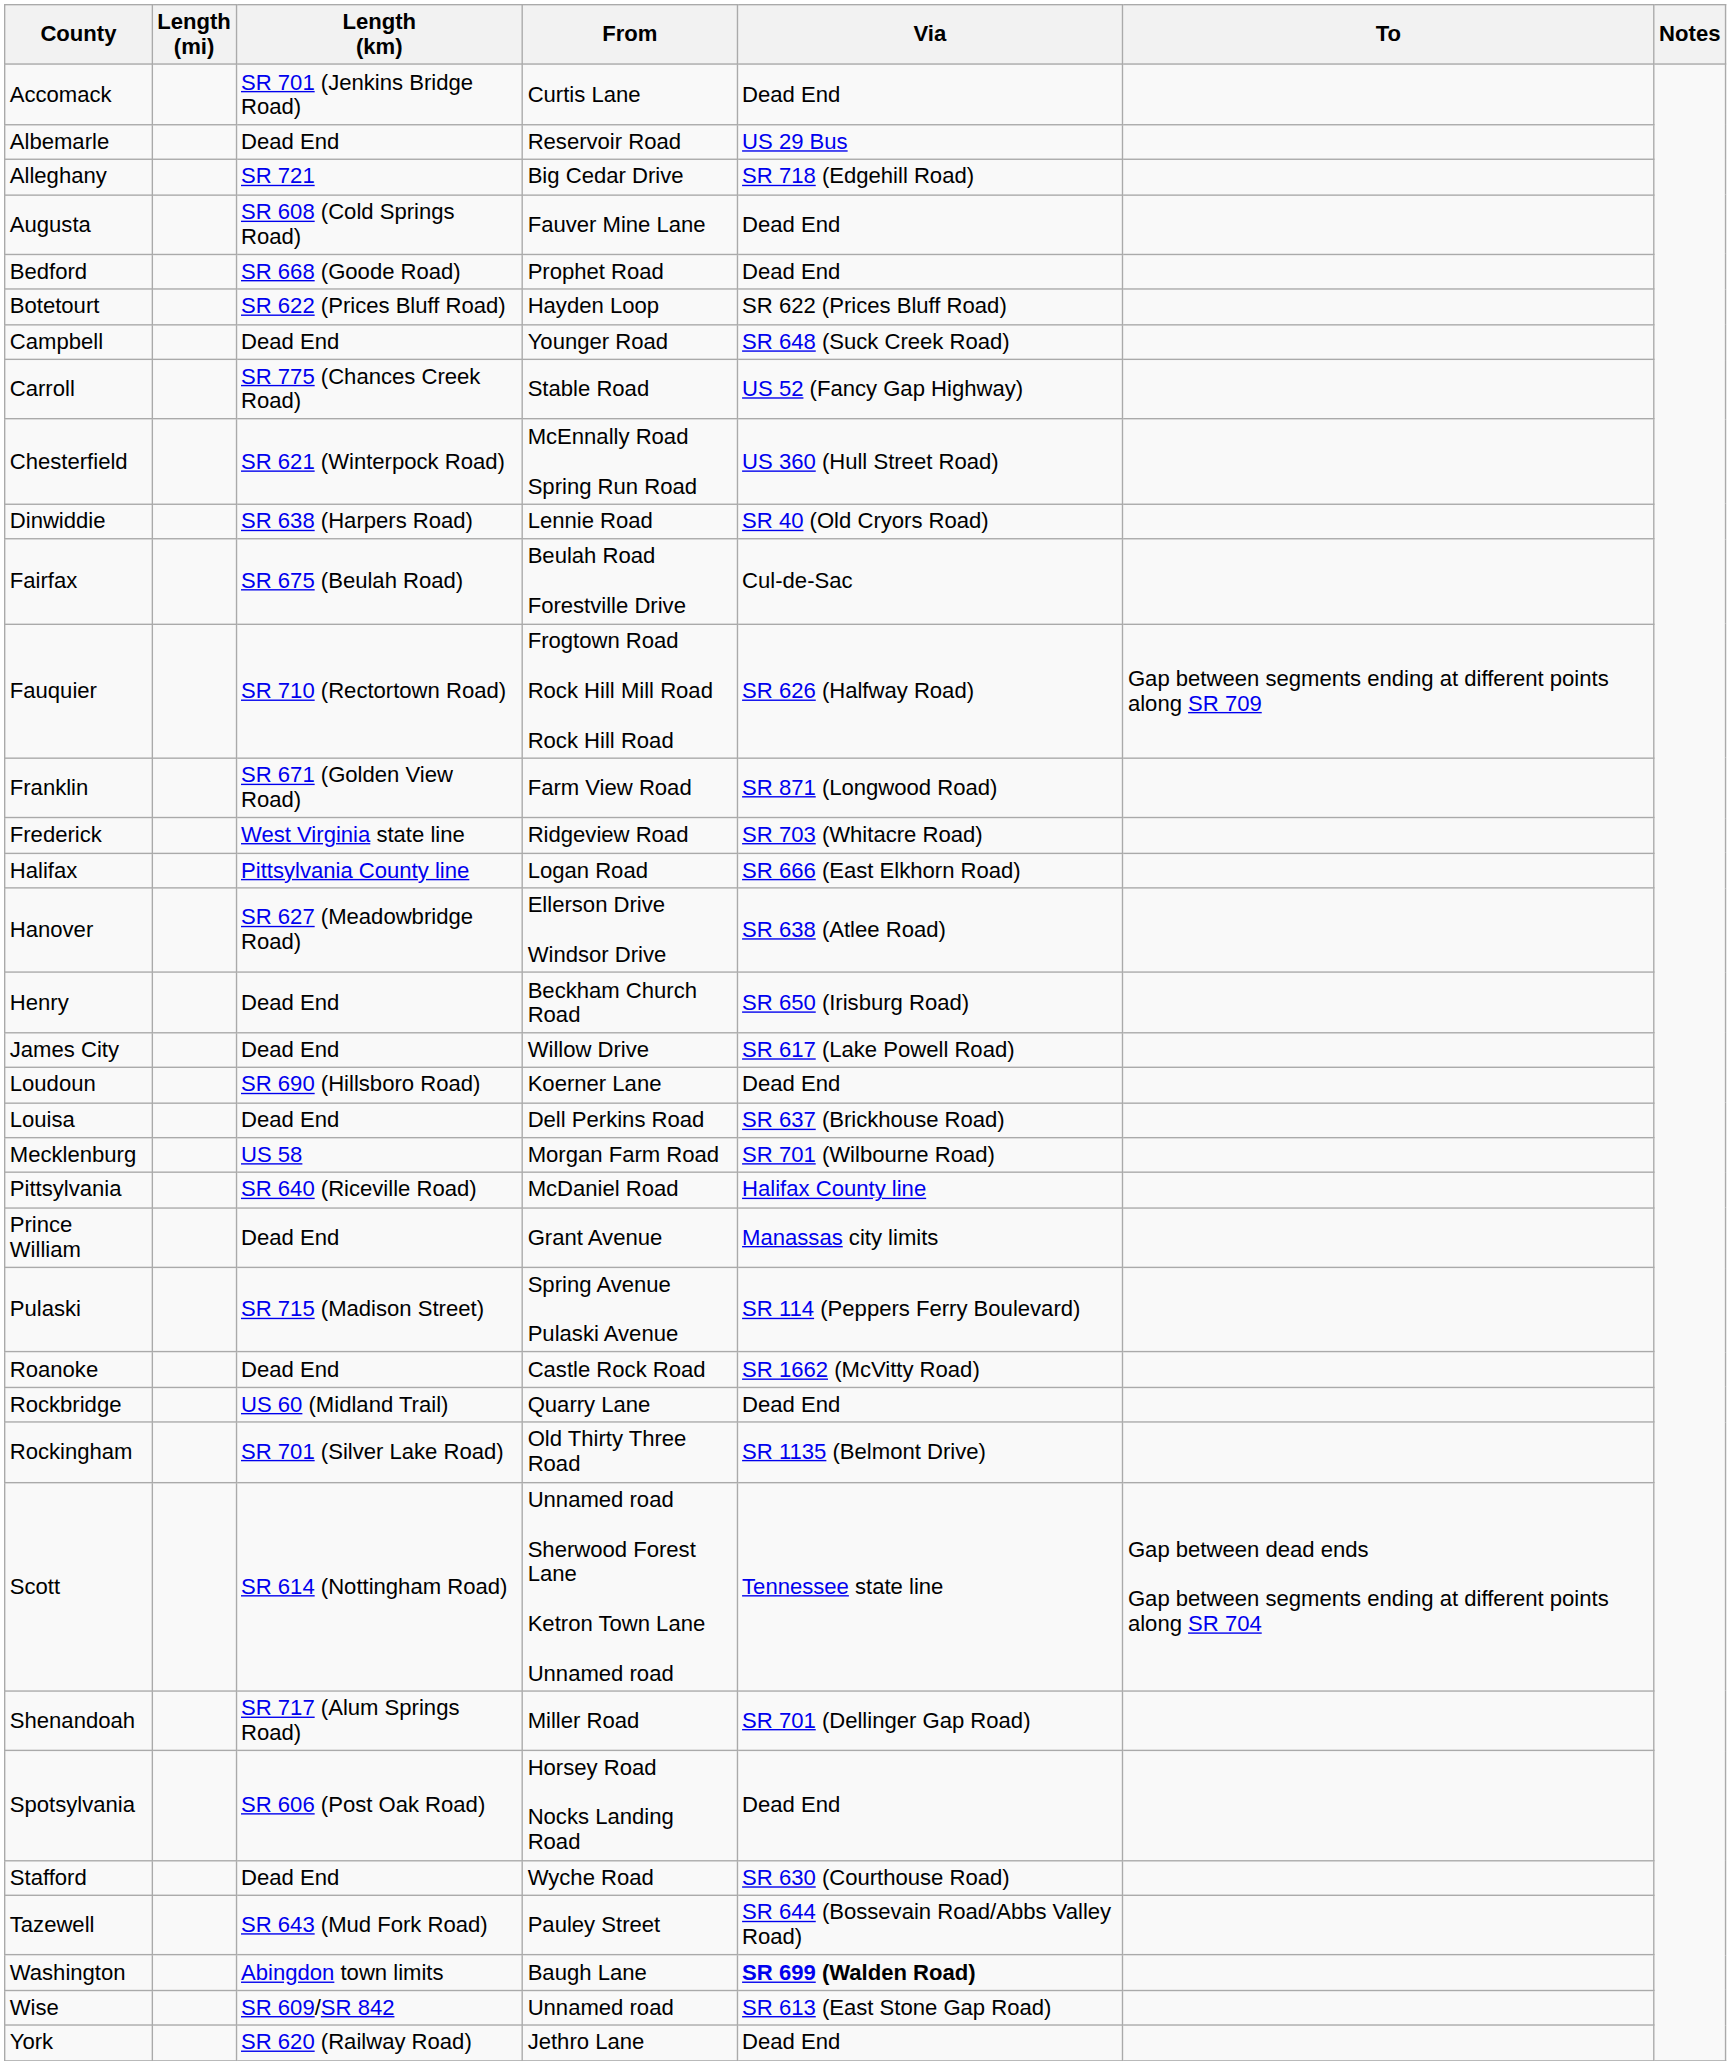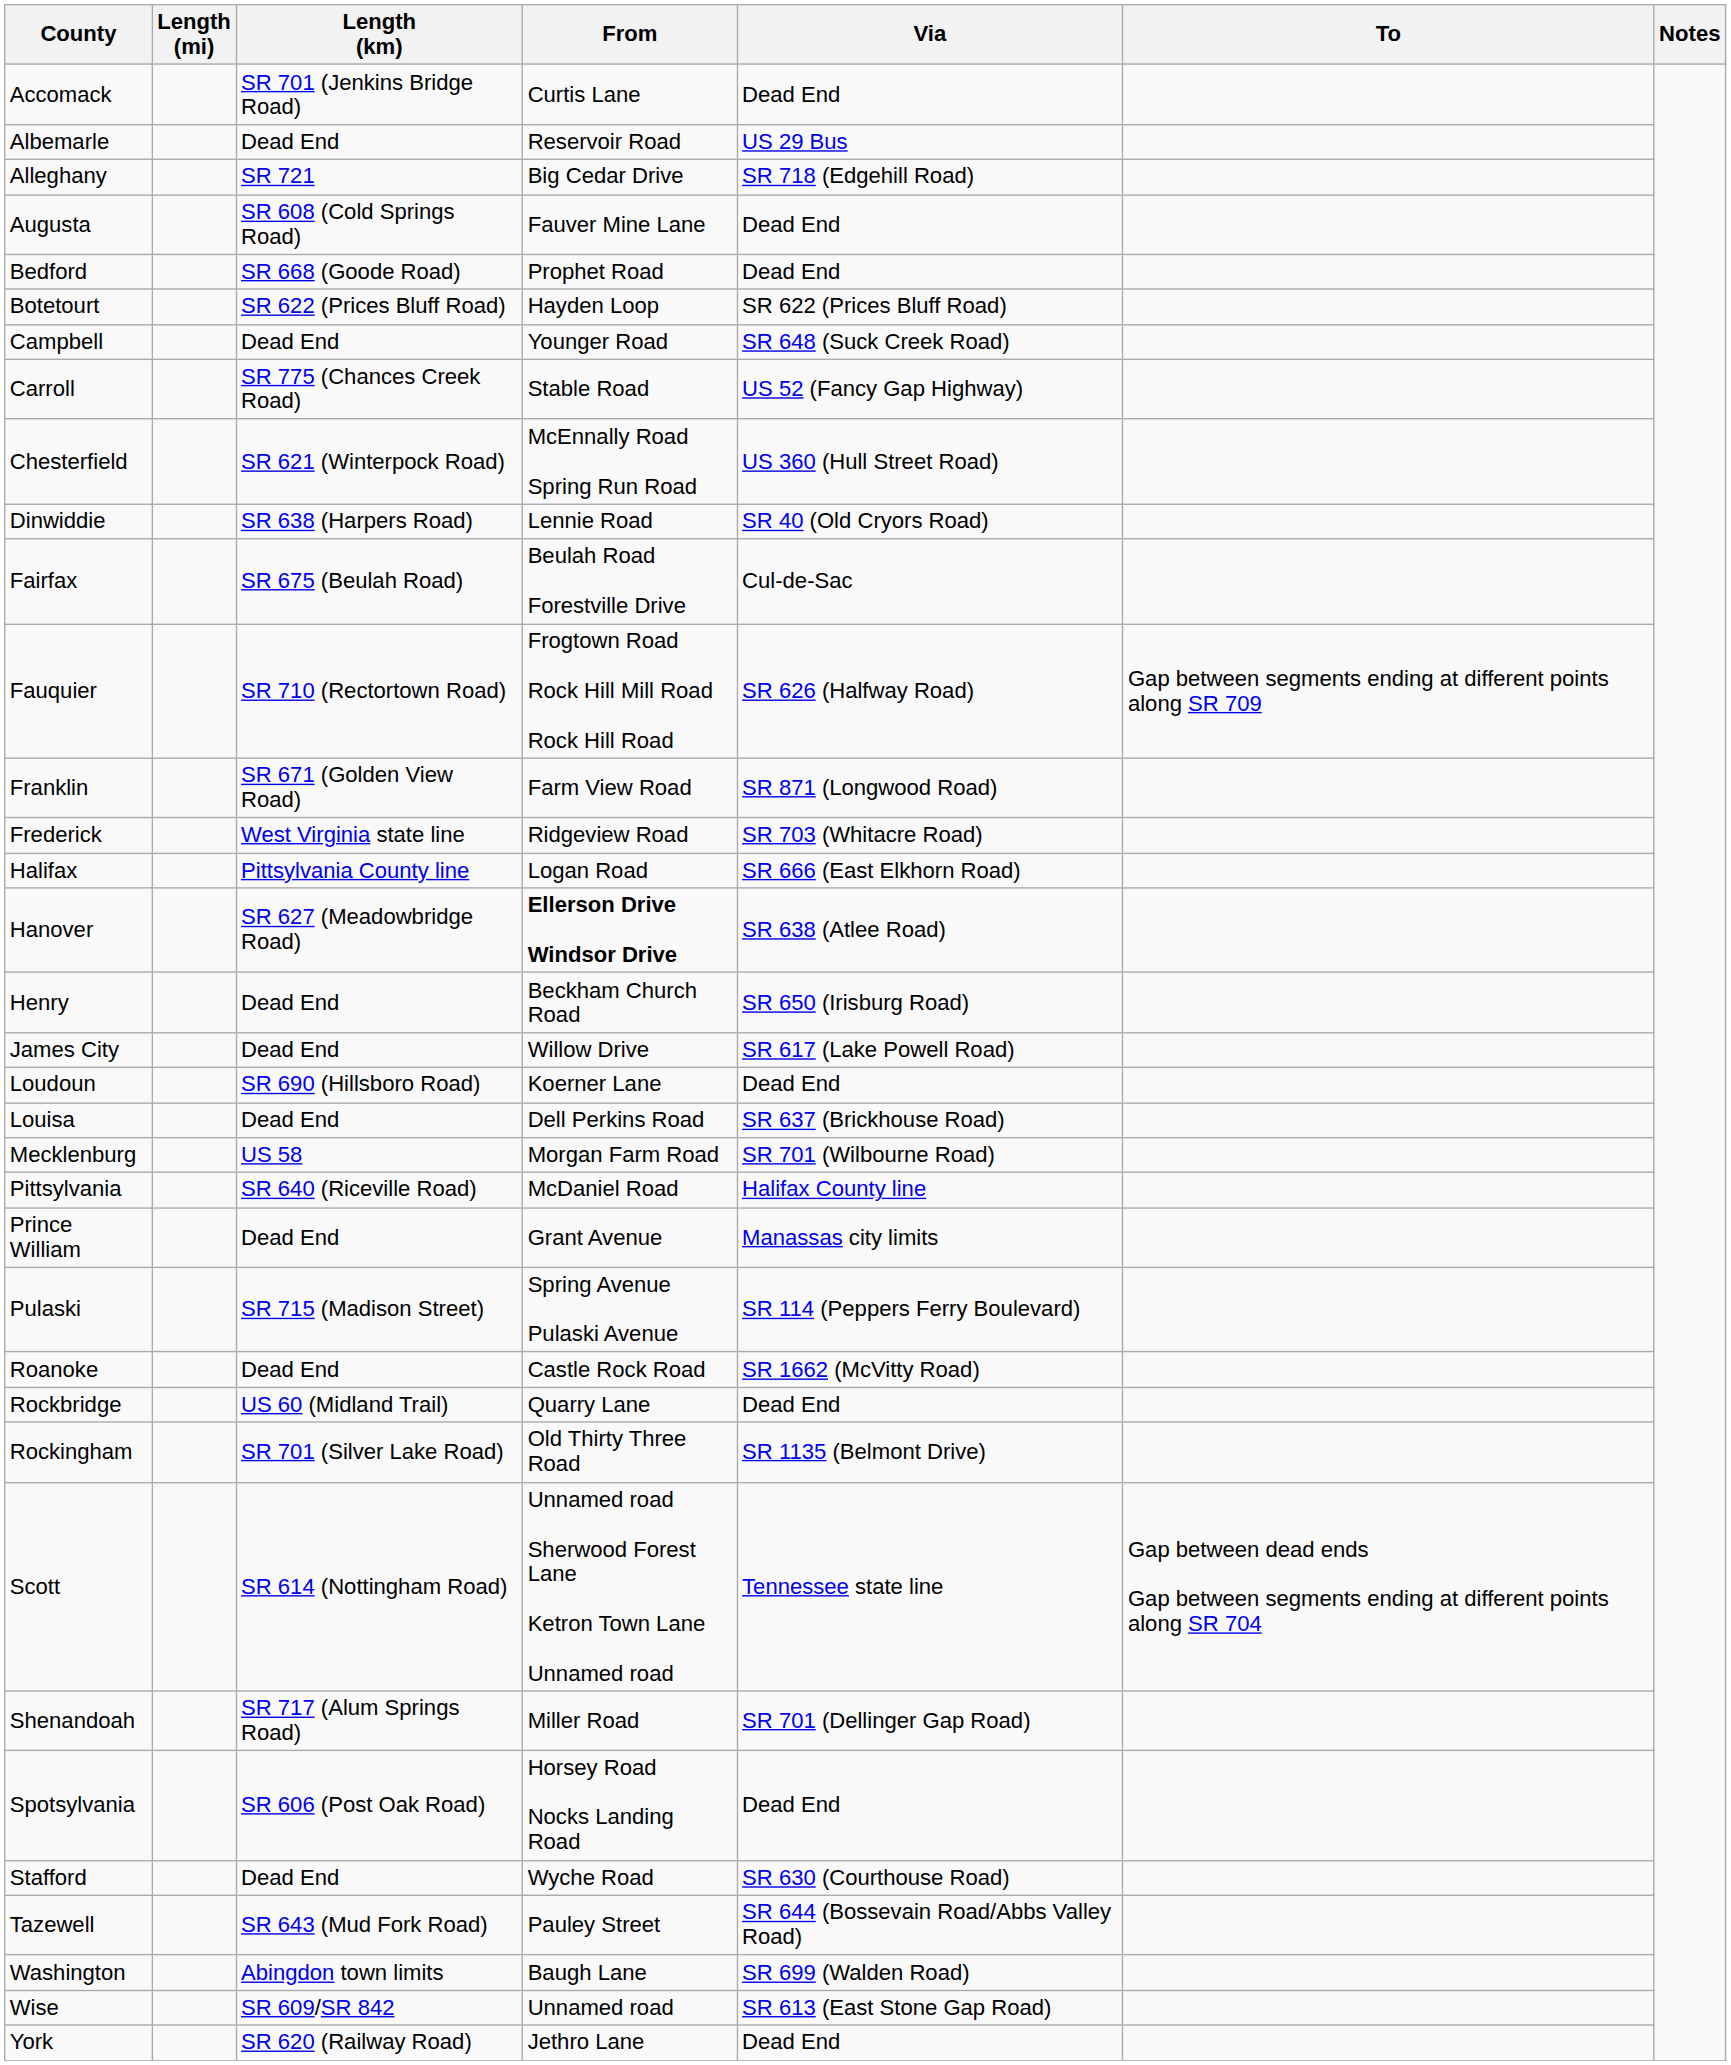(597, 930) normal -> (602, 930) bold
(859, 1972) bold -> (856, 1972) normal
